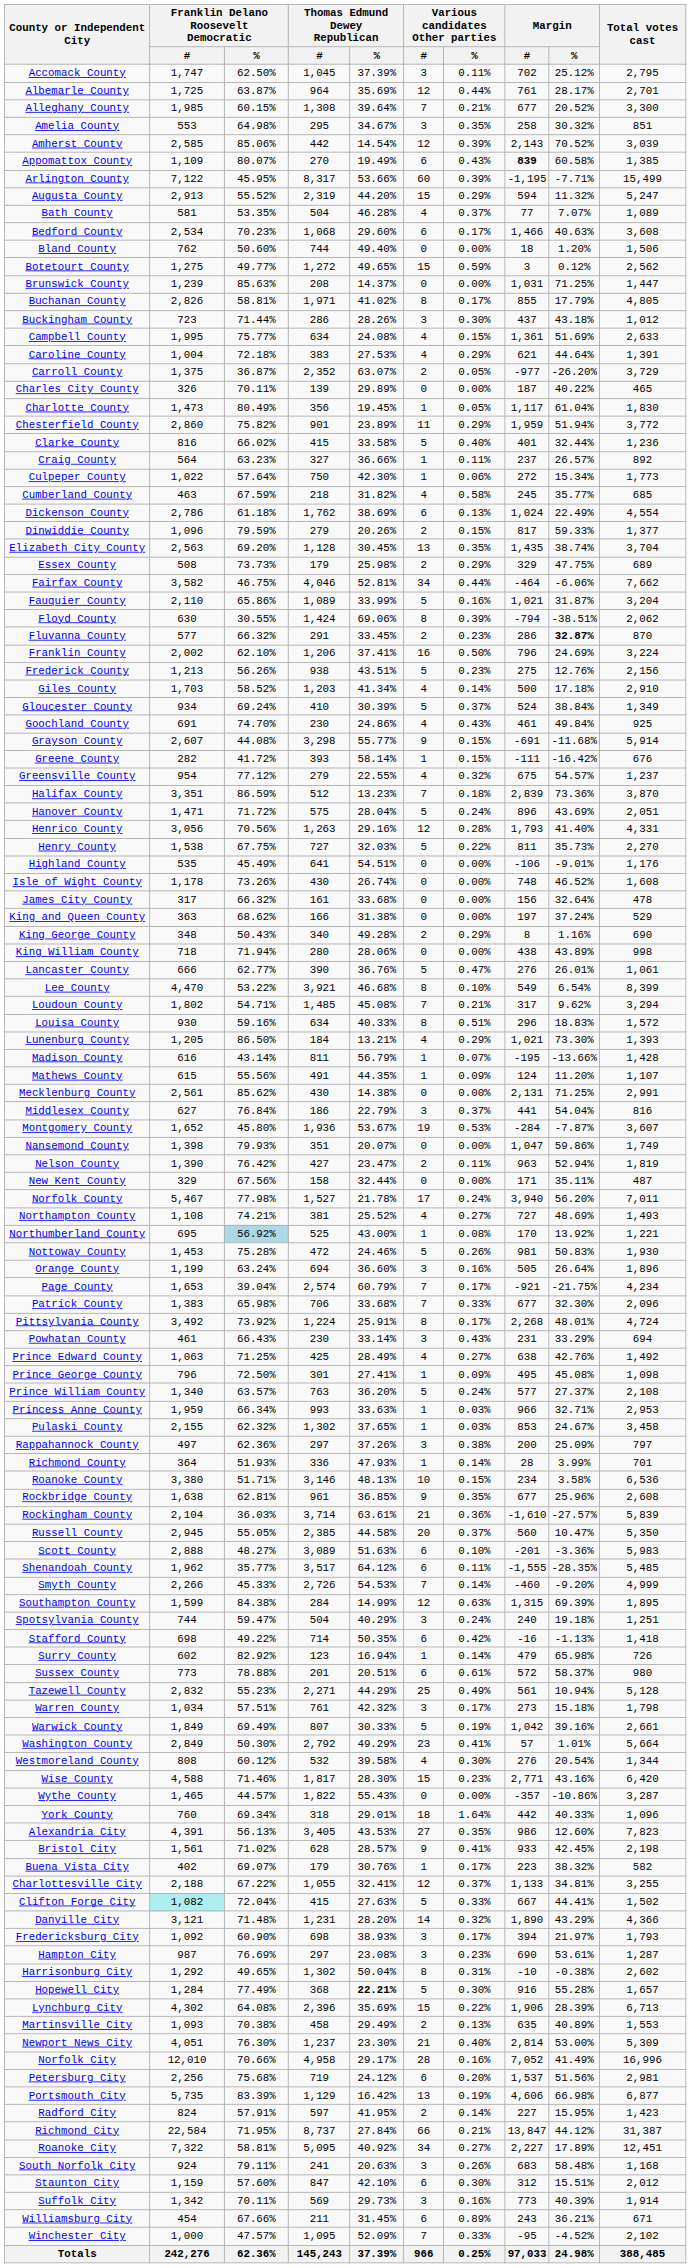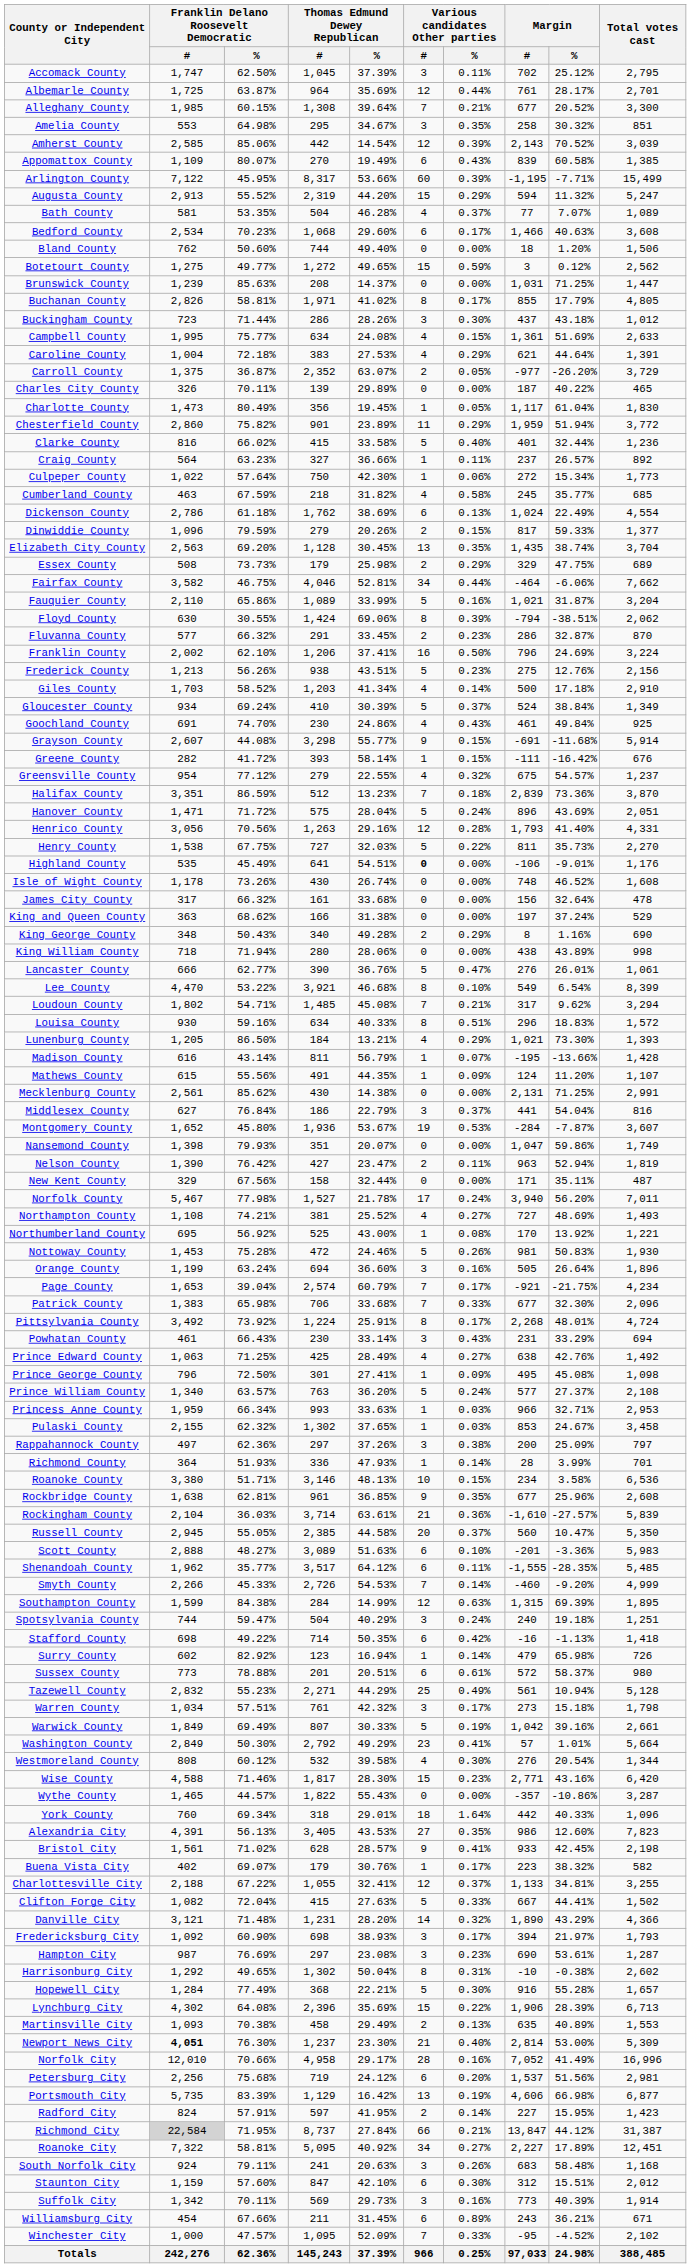(527, 161) bold -> (527, 161) normal
(574, 636) bold -> (574, 636) normal
(424, 865) normal -> (424, 865) bold
(256, 1234) lightblue background -> (256, 1234) no background
(187, 1902) paleturquoise background -> (187, 1902) no background
(377, 1990) bold -> (377, 1990) normal
(187, 2043) normal -> (187, 2043) bold
(187, 2131) no background -> (187, 2131) lightgrey background
